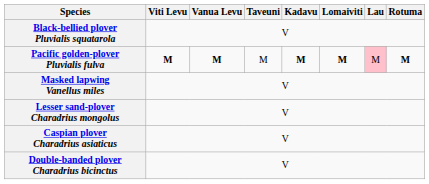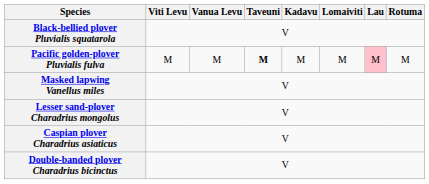(168, 59) bold -> (168, 59) normal
(217, 59) bold -> (217, 59) normal
(263, 59) normal -> (263, 59) bold
(301, 59) bold -> (301, 59) normal
(342, 59) bold -> (342, 59) normal
(405, 59) bold -> (405, 59) normal
